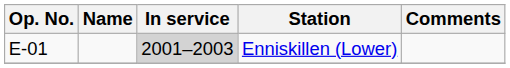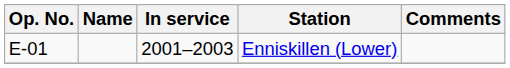(187, 48) lightgrey background -> (187, 48) no background
